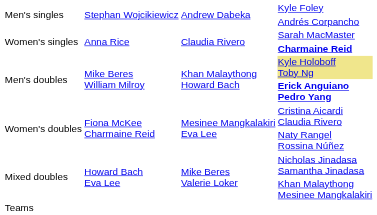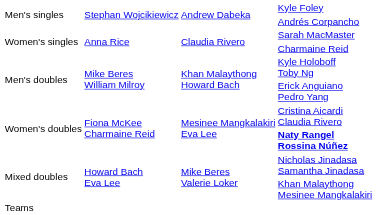(315, 48) bold -> (313, 48) normal
(307, 67) khaki background -> (307, 67) no background
(313, 92) bold -> (310, 92) normal
(311, 140) normal -> (313, 140) bold
